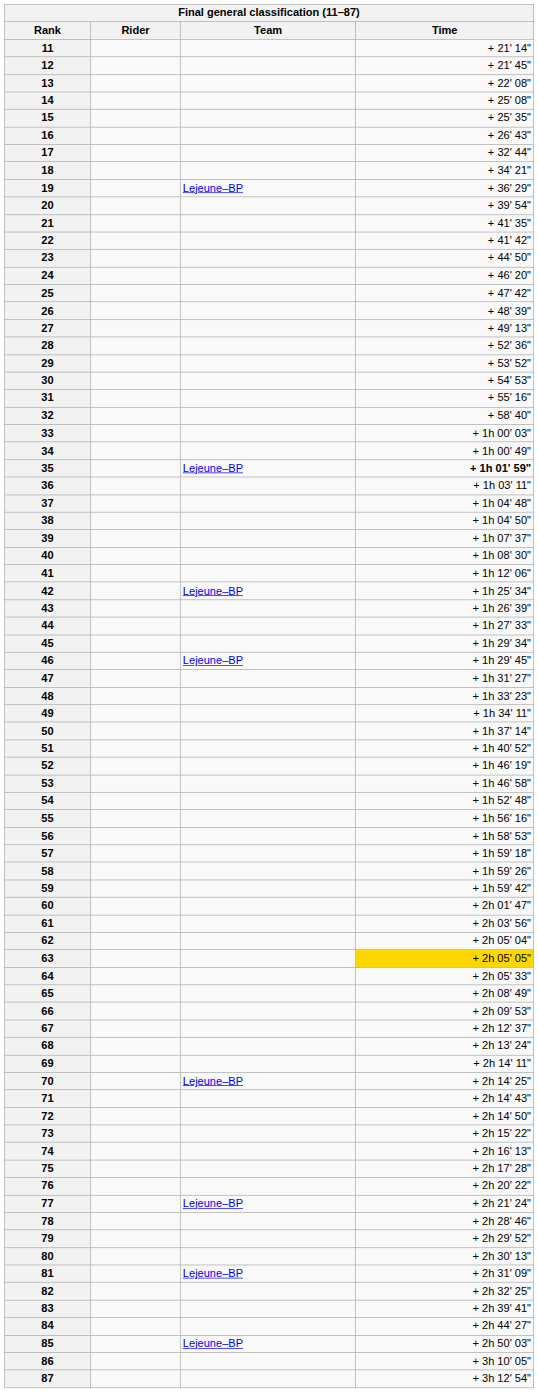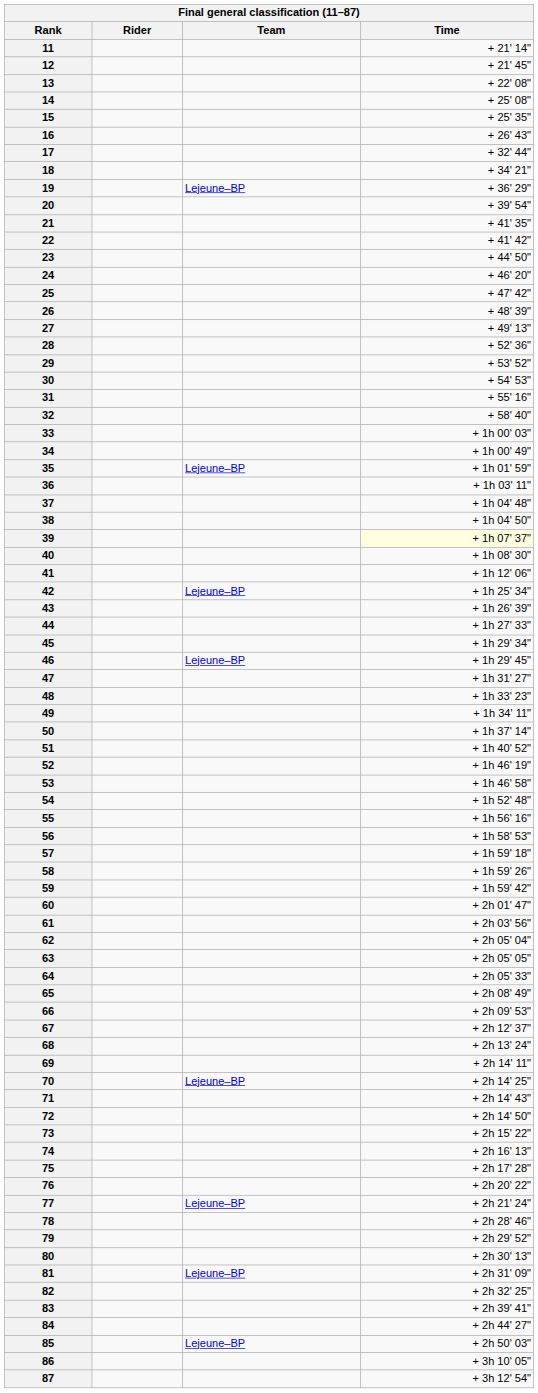(501, 468) bold -> (502, 468) normal
(502, 538) no background -> (502, 538) lightyellow background
(502, 958) gold background -> (502, 958) no background
